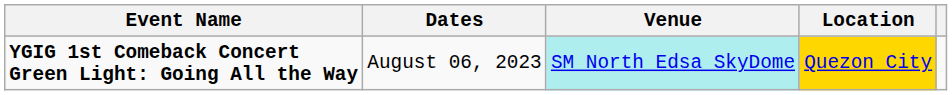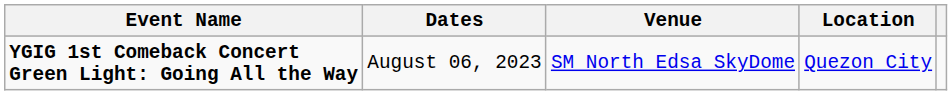(673, 63) paleturquoise background -> (673, 63) no background
(868, 63) gold background -> (868, 63) no background
